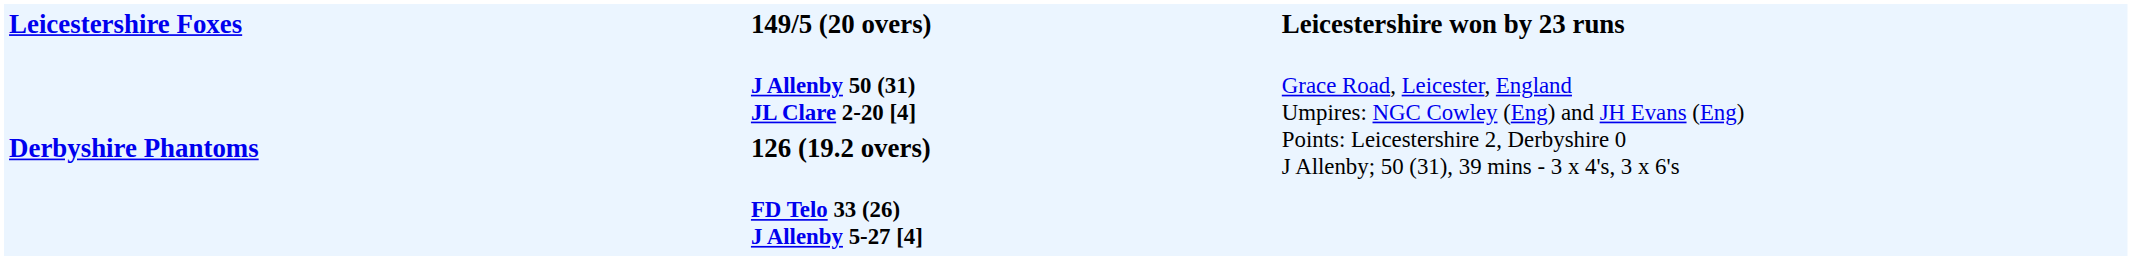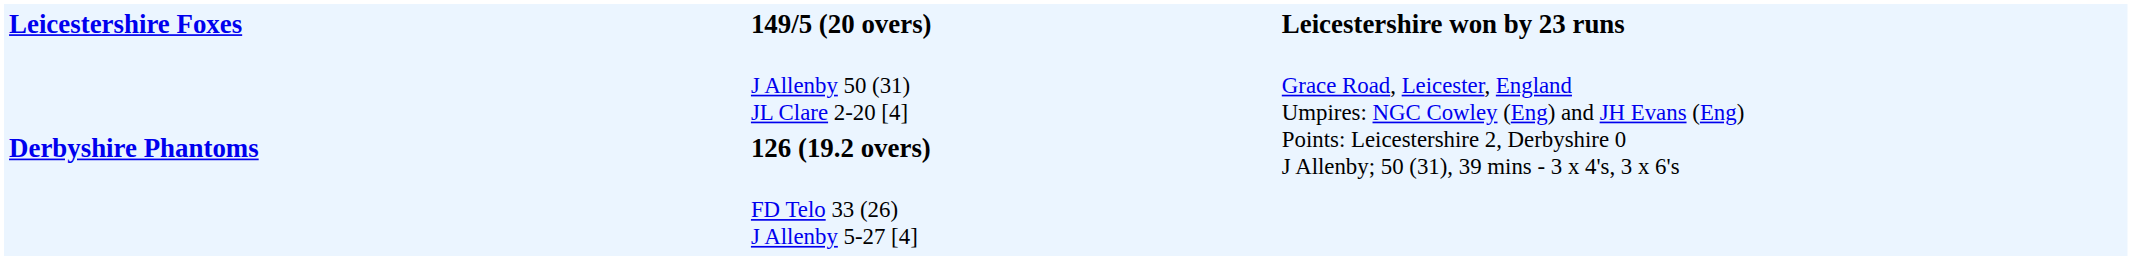(834, 99) bold -> (831, 99) normal
(837, 223) bold -> (834, 223) normal
